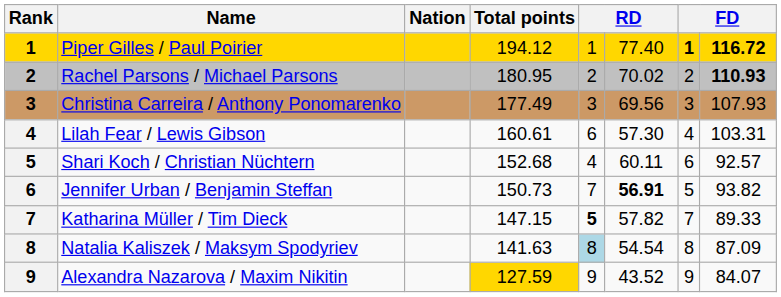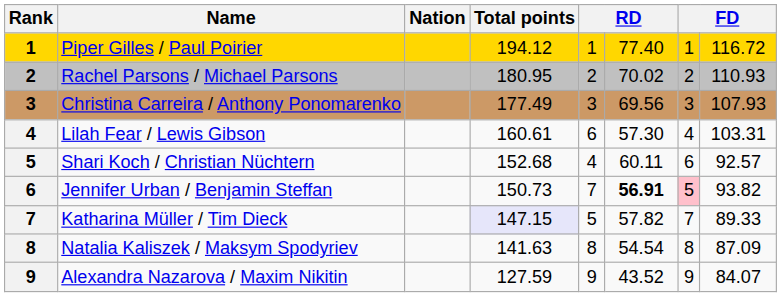(689, 47) bold -> (689, 47) normal
(738, 47) bold -> (738, 47) normal
(738, 76) bold -> (738, 76) normal
(689, 190) no background -> (689, 190) pink background
(524, 219) no background -> (524, 219) lavender background
(592, 219) bold -> (592, 219) normal
(592, 248) lightblue background -> (592, 248) no background
(524, 276) gold background -> (524, 276) no background
